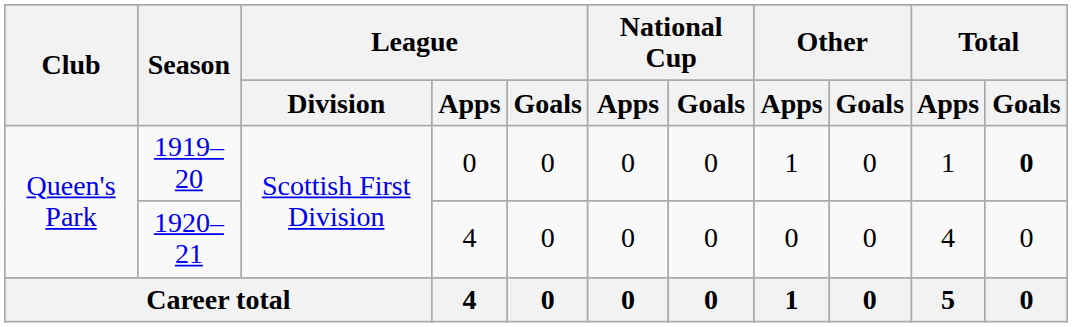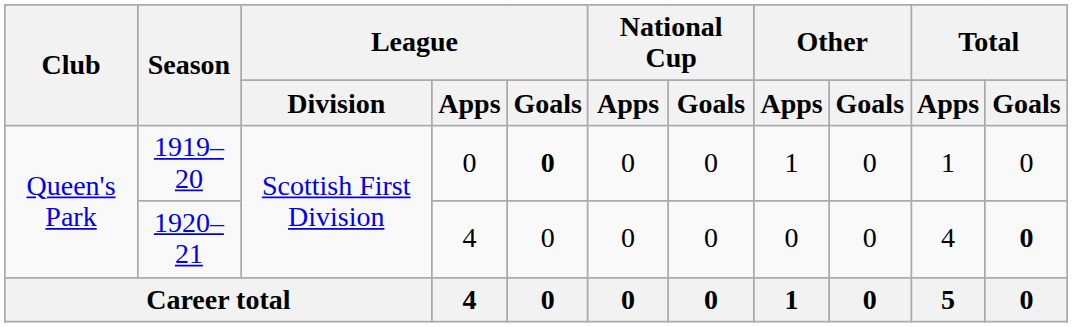(548, 162) normal -> (548, 162) bold
(1026, 162) bold -> (1026, 162) normal
(1026, 238) normal -> (1026, 238) bold
